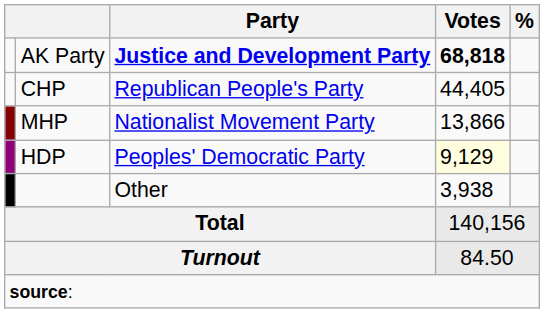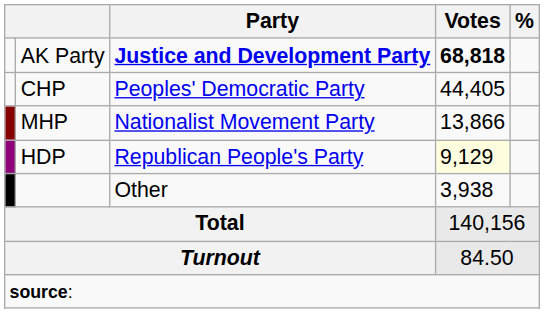(239, 88) Republican People's Party -> (240, 88) Peoples' Democratic Party
(240, 156) Peoples' Democratic Party -> (239, 156) Republican People's Party
